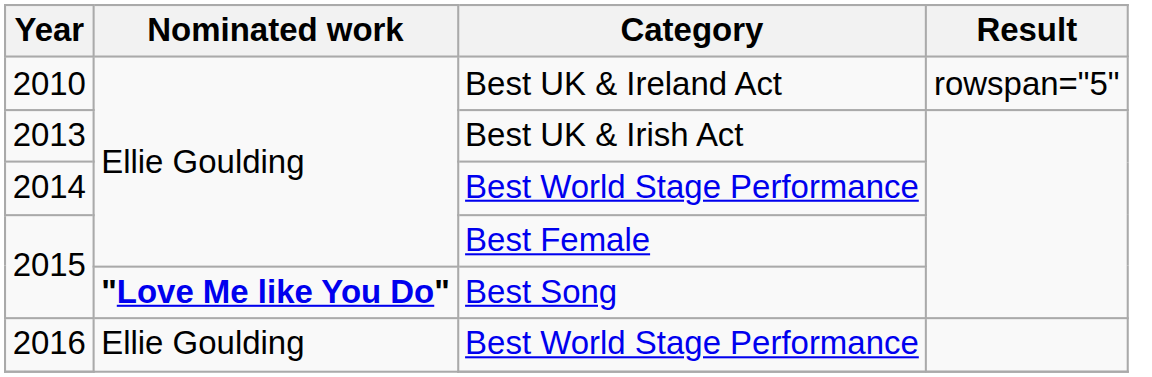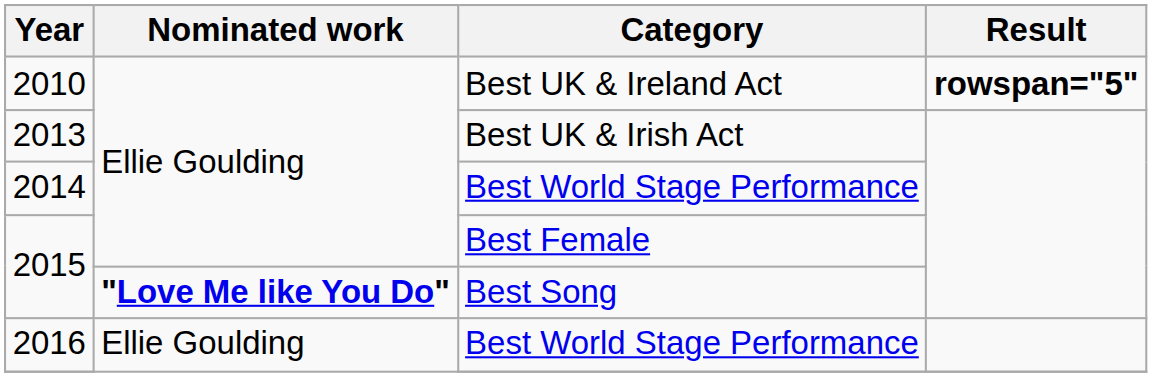(1027, 82) normal -> (1036, 82) bold
